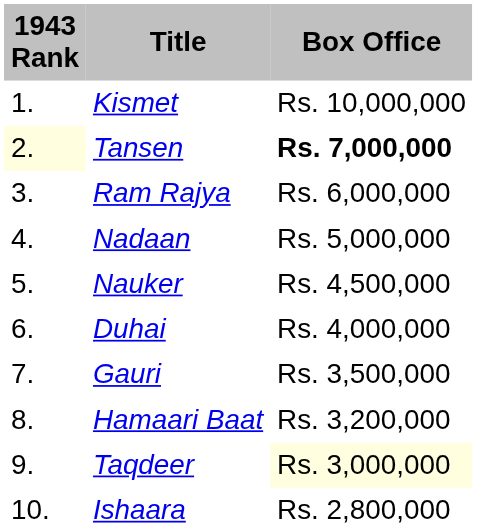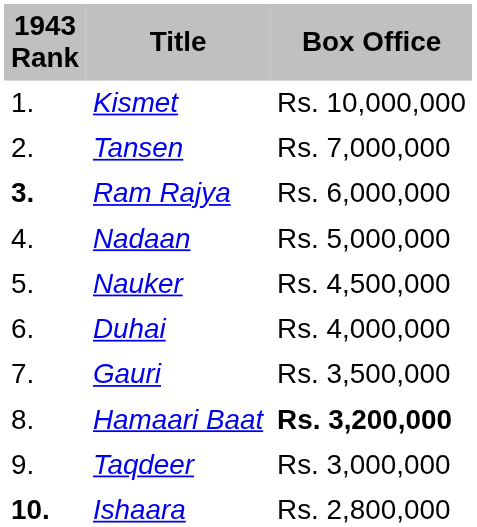(23, 148) lightyellow background -> (23, 148) no background
(365, 148) bold -> (364, 148) normal
(23, 193) normal -> (23, 193) bold
(364, 419) normal -> (365, 419) bold
(364, 464) lightyellow background -> (364, 464) no background
(30, 509) normal -> (30, 509) bold
